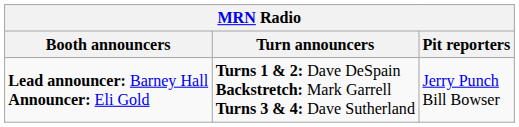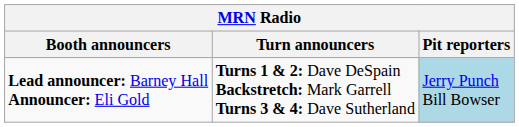(461, 90) no background -> (461, 90) lightblue background
